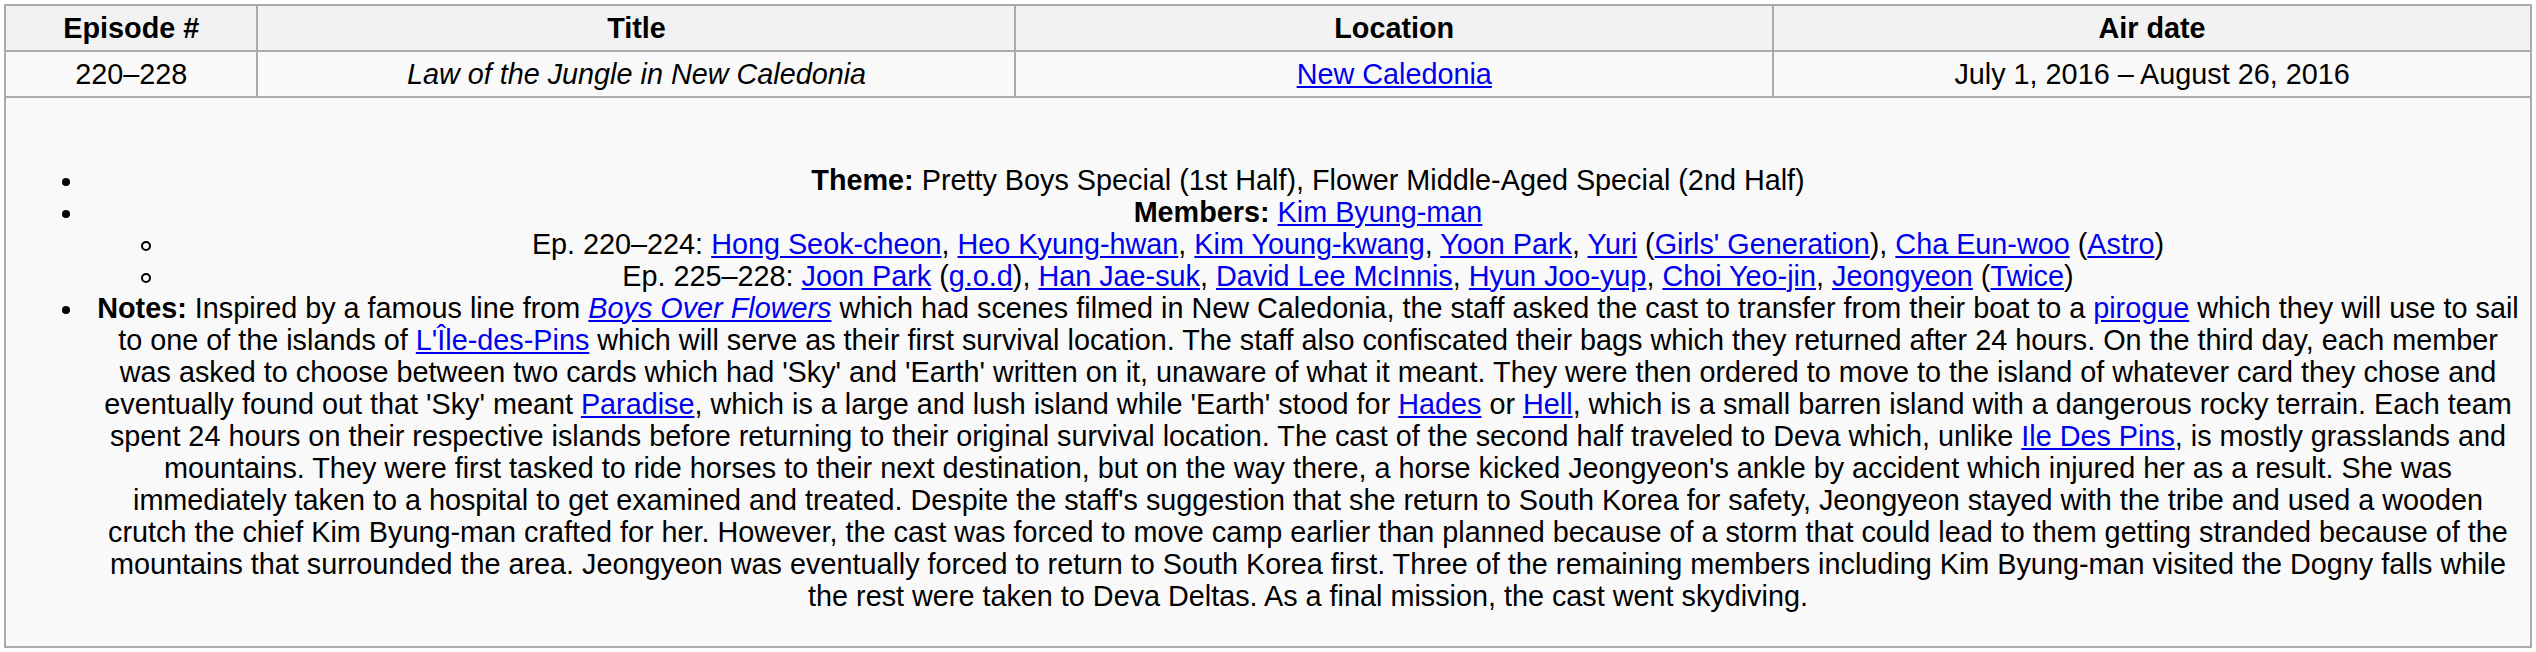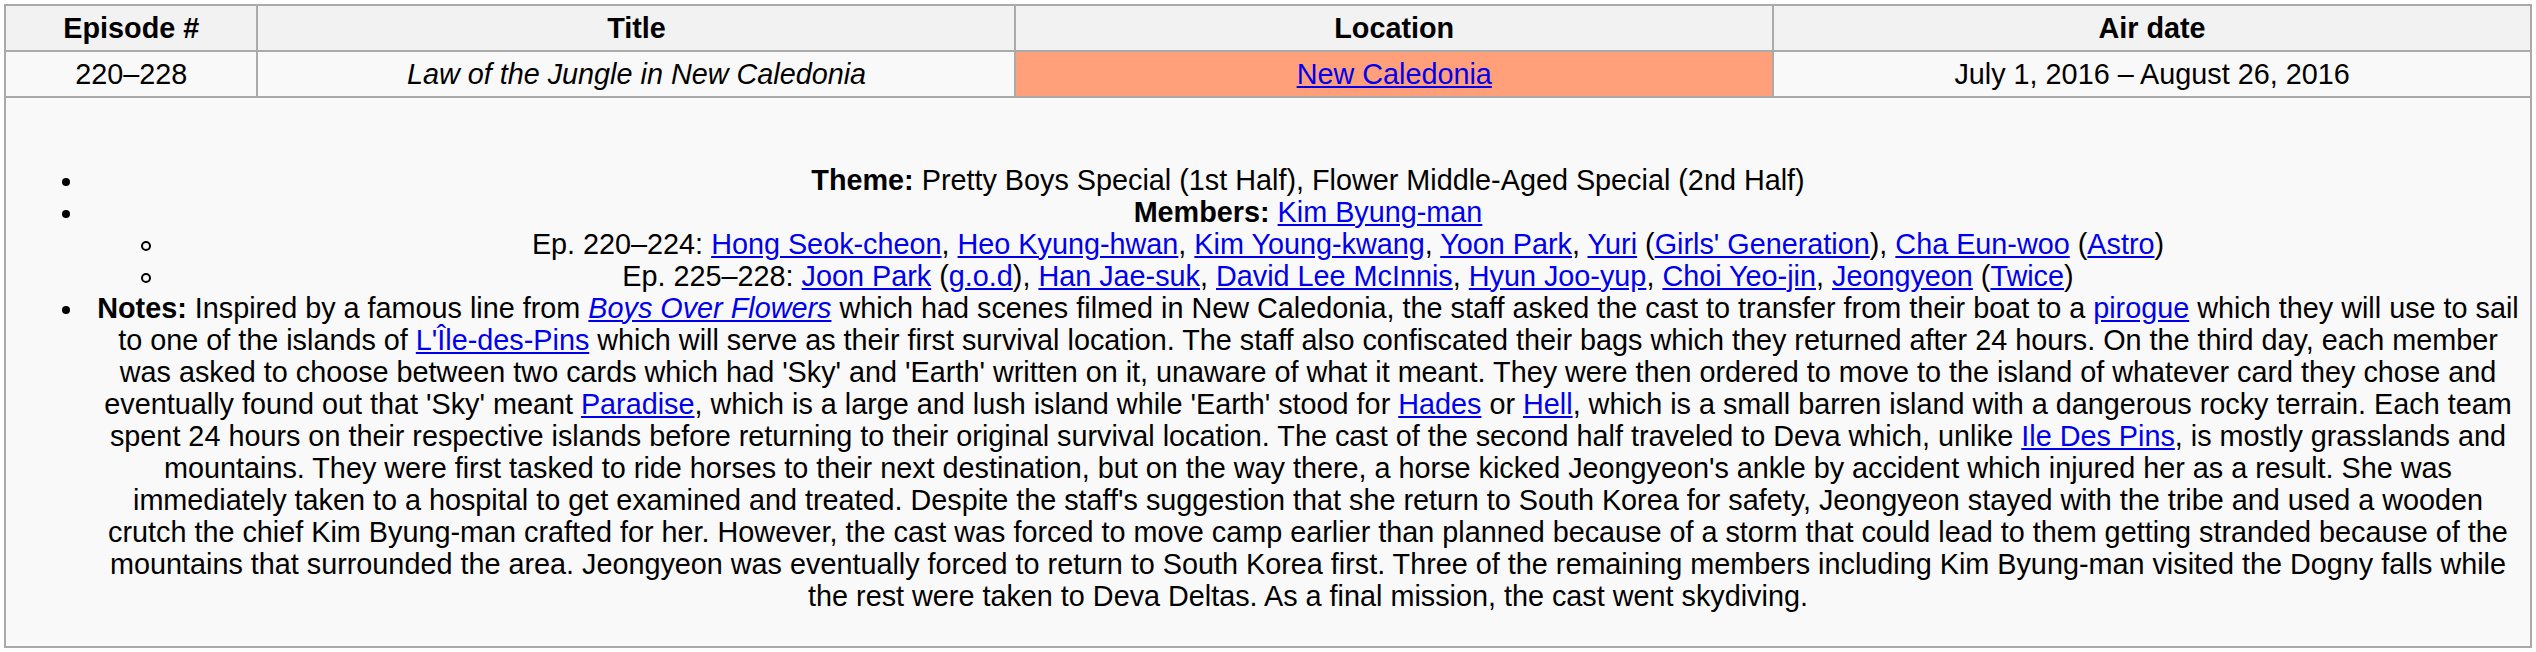(1394, 74) no background -> (1394, 74) lightsalmon background
